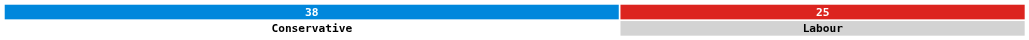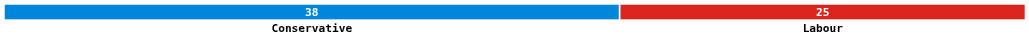(823, 28) lightgrey background -> (823, 28) no background
